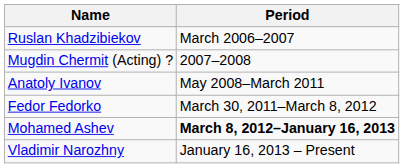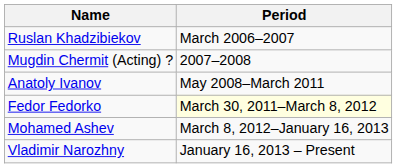(278, 106) no background -> (278, 106) lightyellow background
(287, 128) bold -> (284, 128) normal
